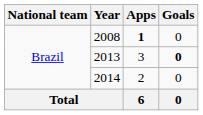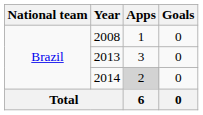(141, 36) bold -> (141, 36) normal
(178, 57) bold -> (178, 57) normal
(141, 78) no background -> (141, 78) lightgrey background
